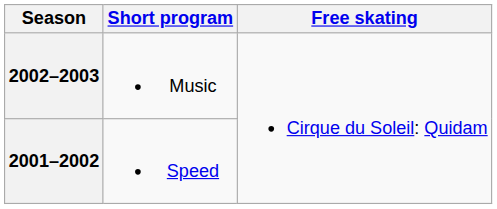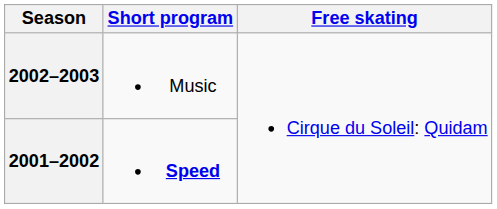(170, 171) normal -> (170, 171) bold
